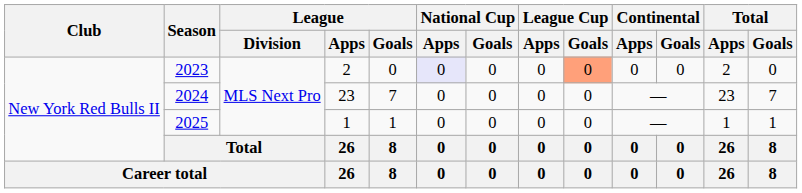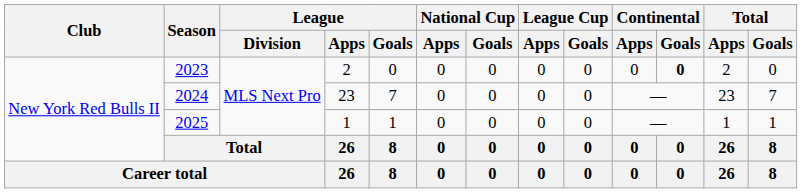(441, 69) lavender background -> (441, 69) no background
(588, 69) lightsalmon background -> (588, 69) no background
(680, 69) normal -> (680, 69) bold
